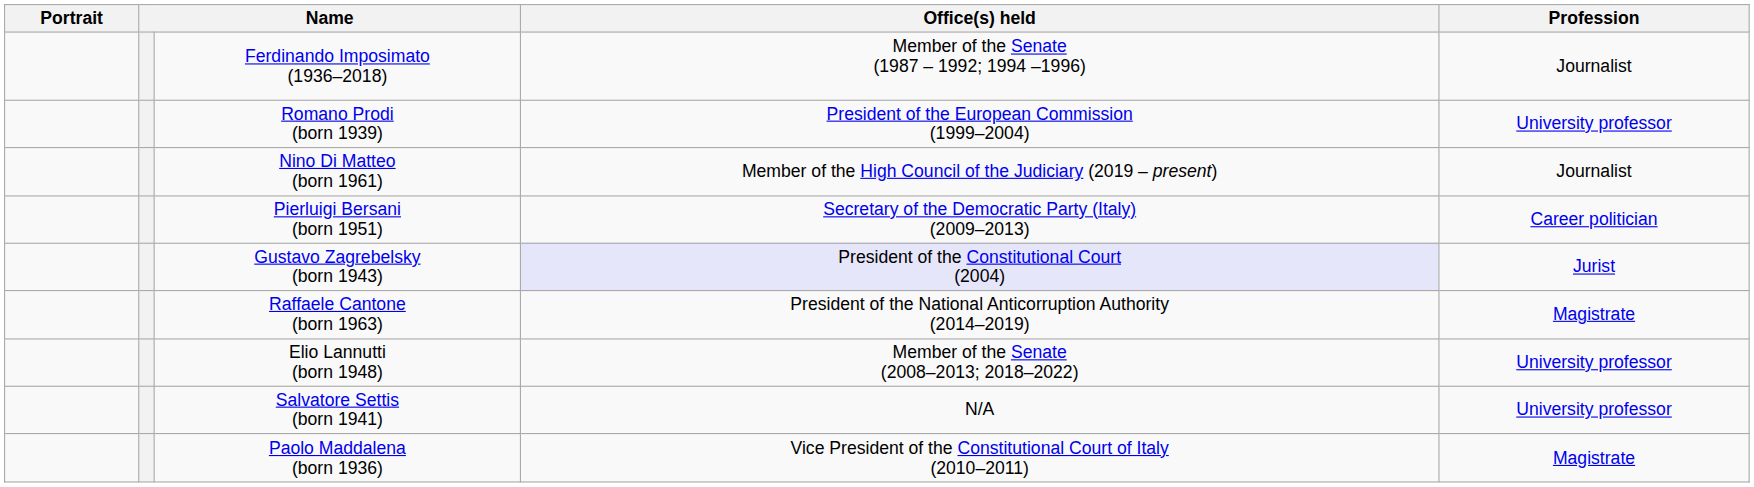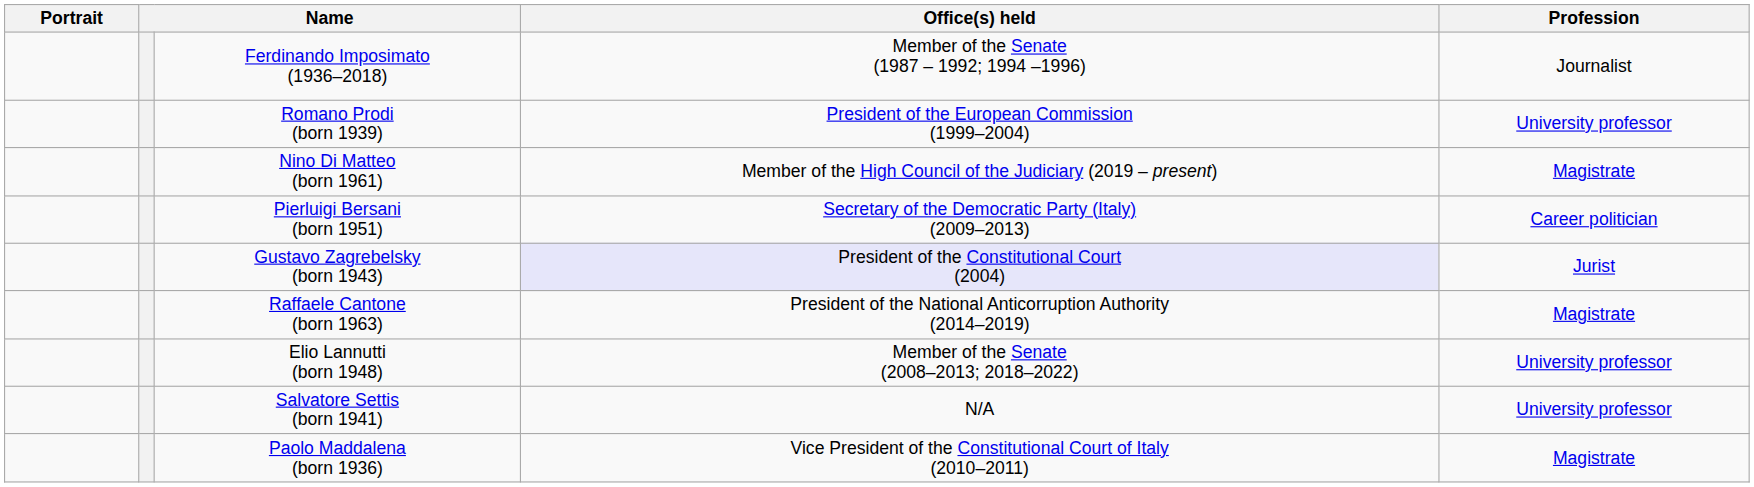(1594, 171) Journalist -> (1594, 171) Magistrate
